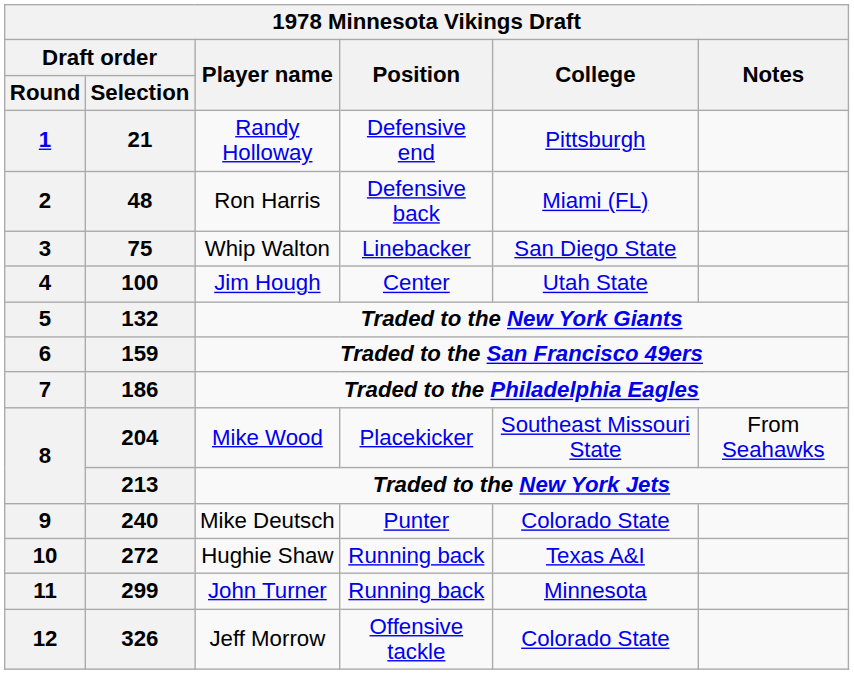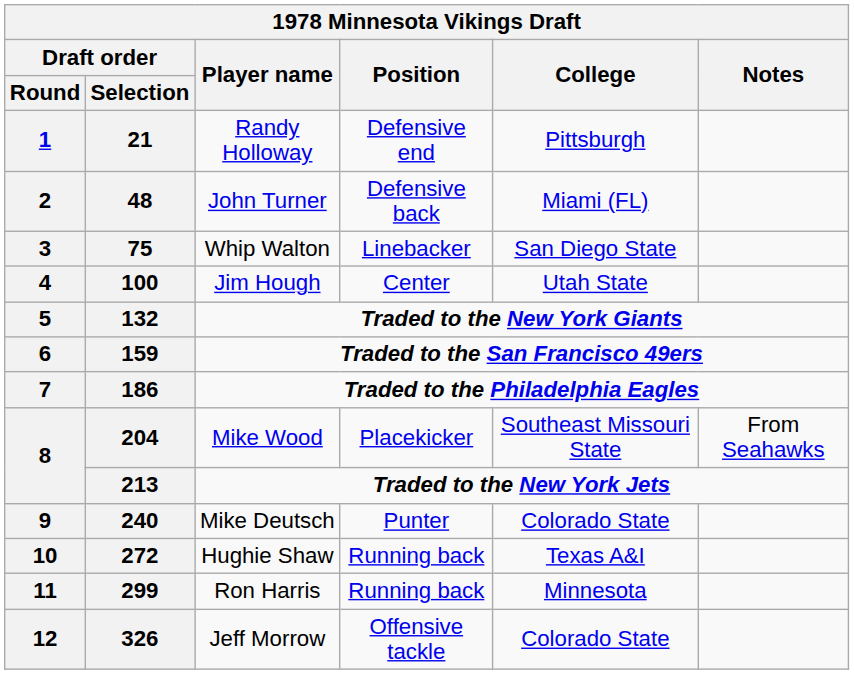(267, 200) Ron Harris -> (267, 200) John Turner
(267, 590) John Turner -> (267, 590) Ron Harris
